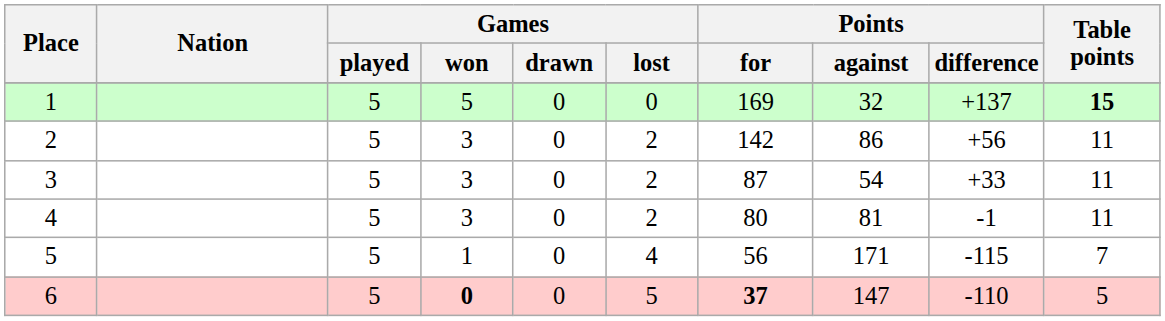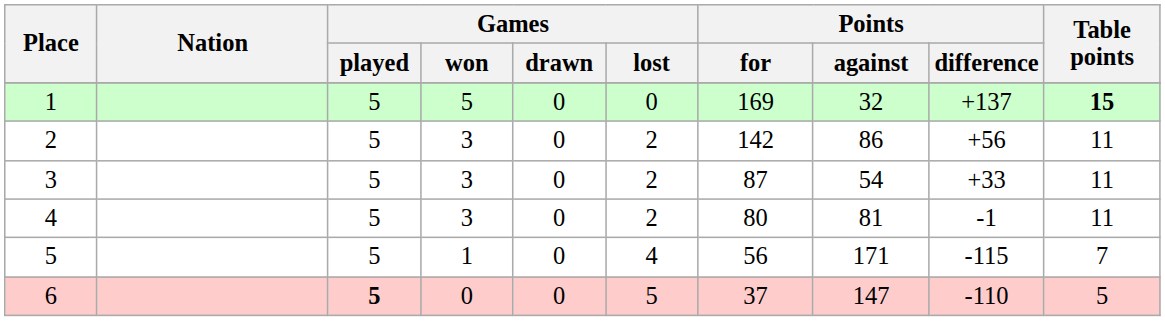(374, 295) normal -> (374, 295) bold
(467, 295) bold -> (467, 295) normal
(756, 295) bold -> (756, 295) normal
